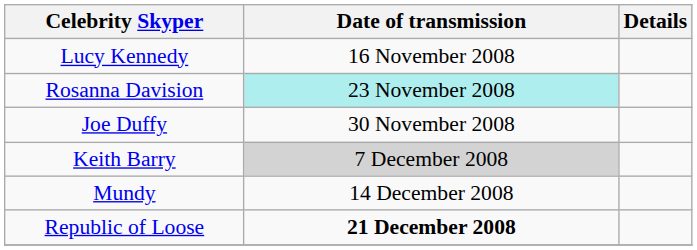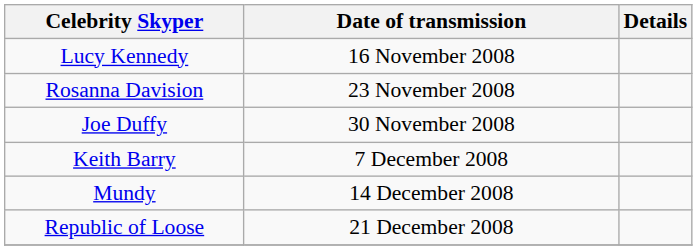(431, 90) paleturquoise background -> (431, 90) no background
(431, 158) lightgrey background -> (431, 158) no background
(431, 227) bold -> (431, 227) normal
